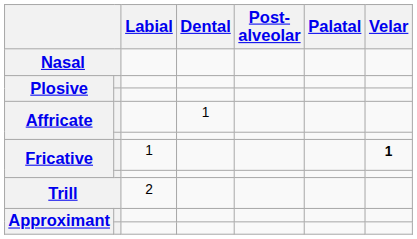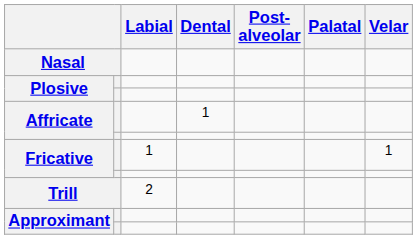(389, 154) bold -> (389, 151) normal
